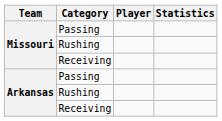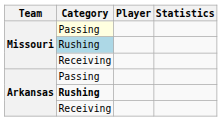(79, 29) no background -> (79, 29) lightyellow background
(79, 45) no background -> (79, 45) lightblue background
(79, 93) normal -> (79, 93) bold
